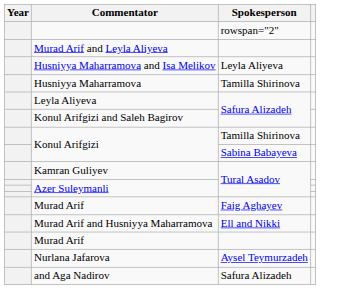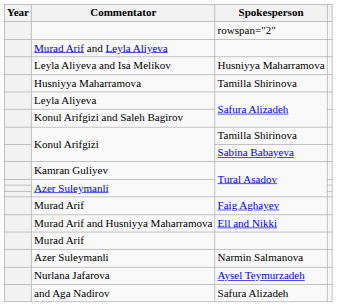- row: (125, 65)
+ row: (102, 65)
+ row: (71, 258)
